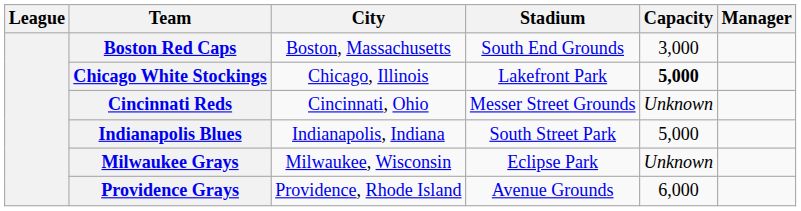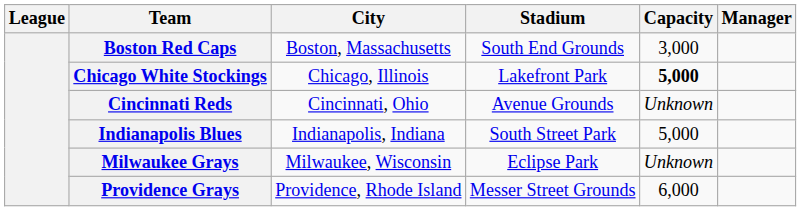(553, 104) Messer Street Grounds -> (553, 104) Avenue Grounds
(553, 190) Avenue Grounds -> (553, 190) Messer Street Grounds
